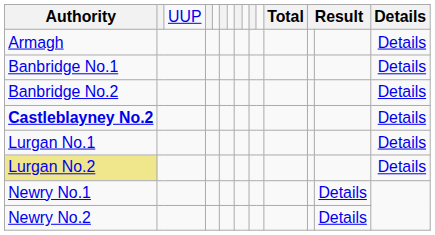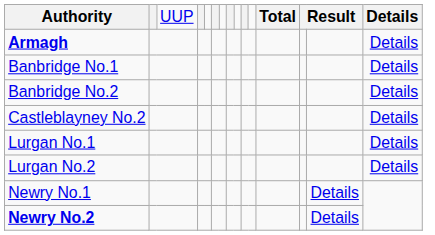(36, 42) normal -> (38, 42) bold
(81, 117) bold -> (77, 117) normal
(52, 167) khaki background -> (52, 167) no background
(50, 218) normal -> (51, 218) bold
